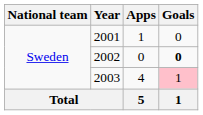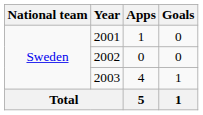(178, 57) bold -> (178, 57) normal
(178, 78) pink background -> (178, 78) no background
